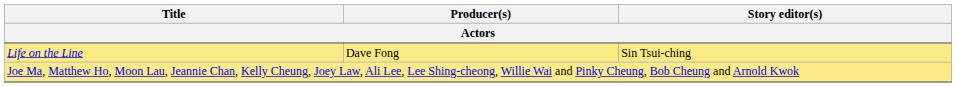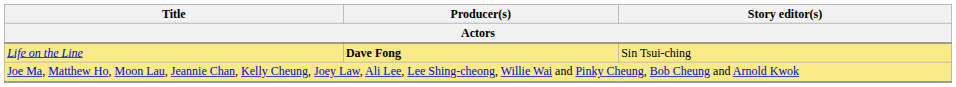(372, 52) normal -> (373, 52) bold
